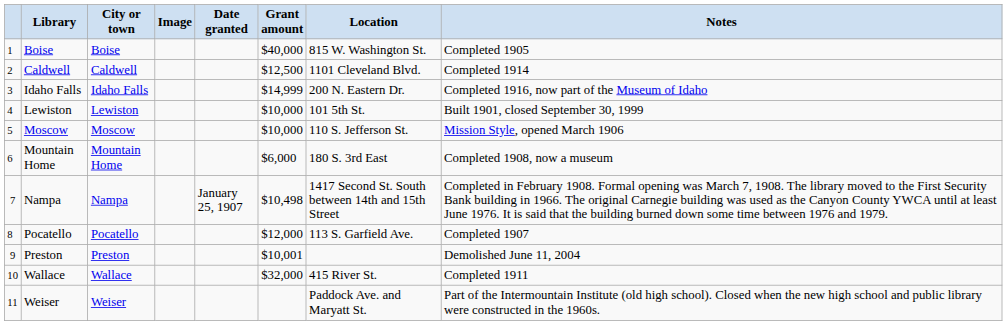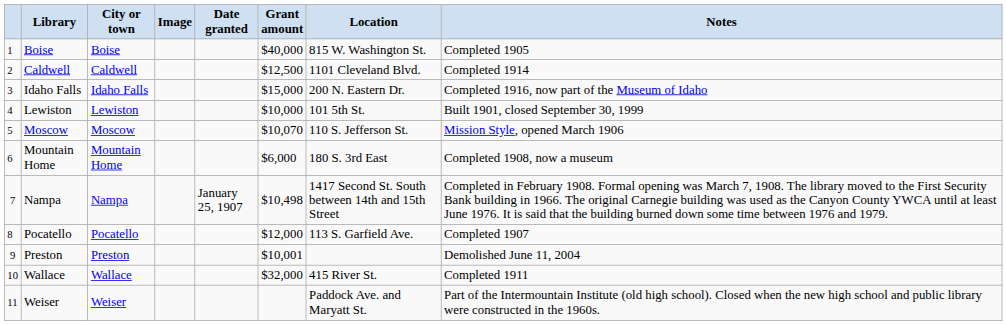(282, 89) $14,999 -> (282, 89) $15,000
(282, 130) $10,000 -> (282, 130) $10,070
